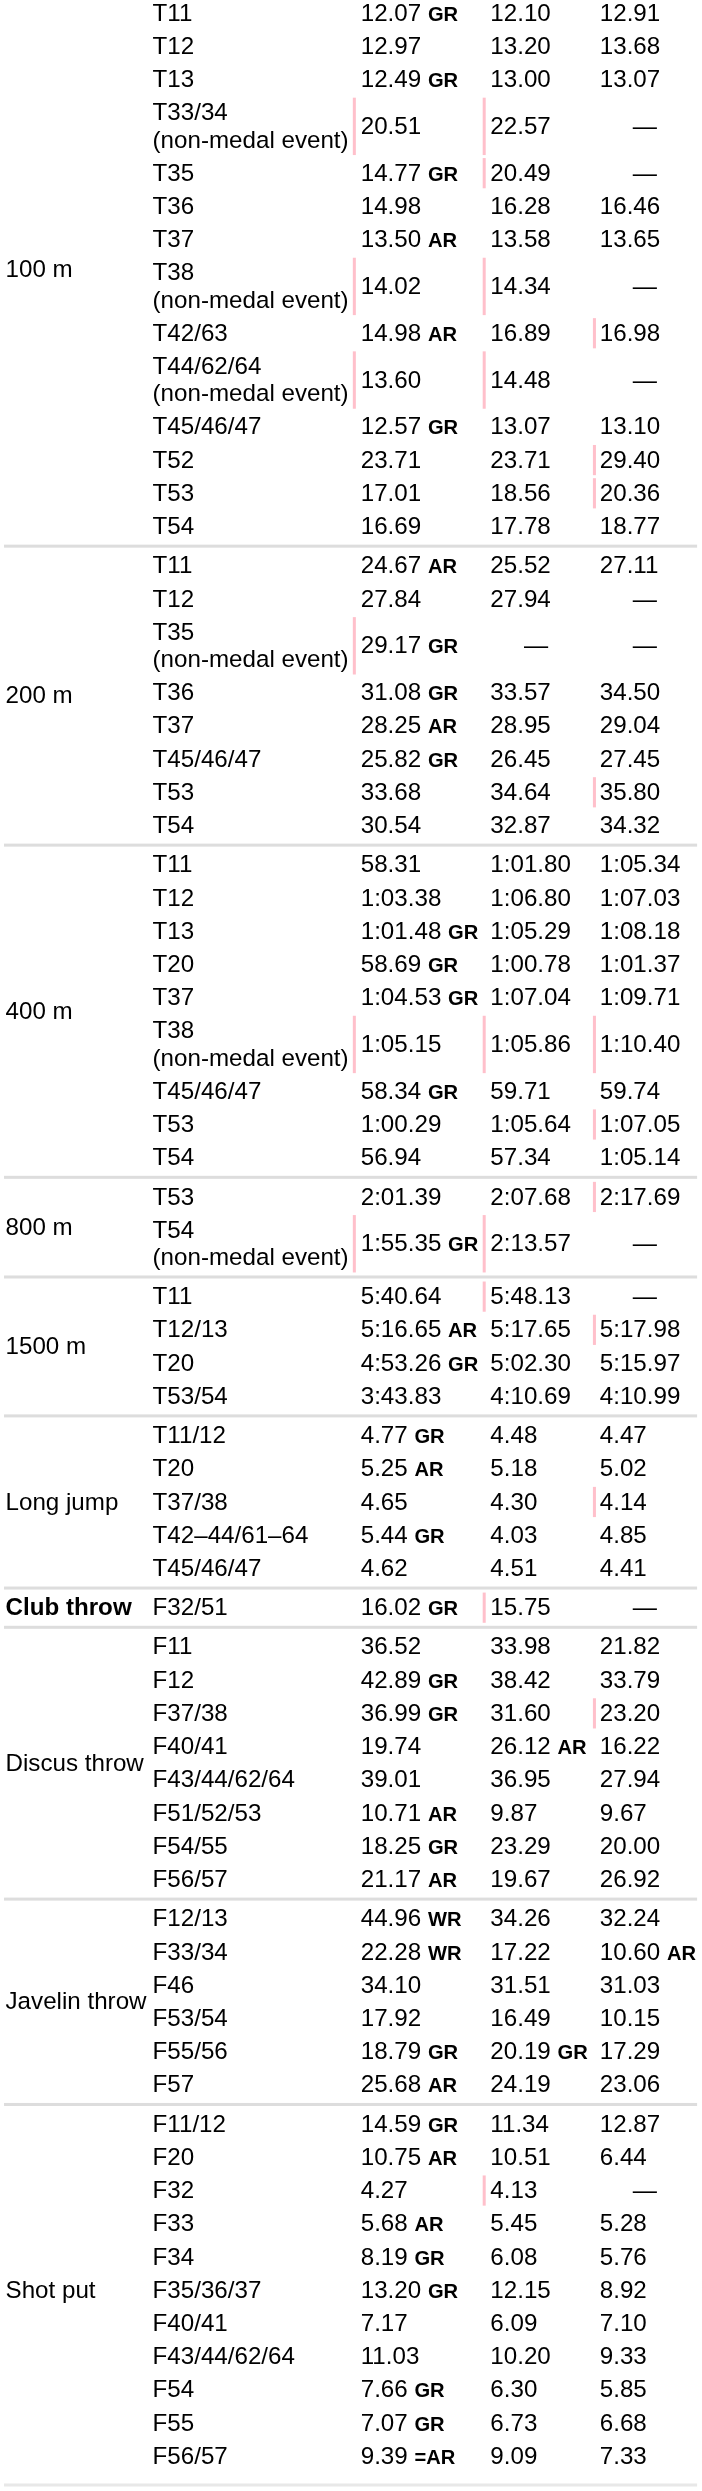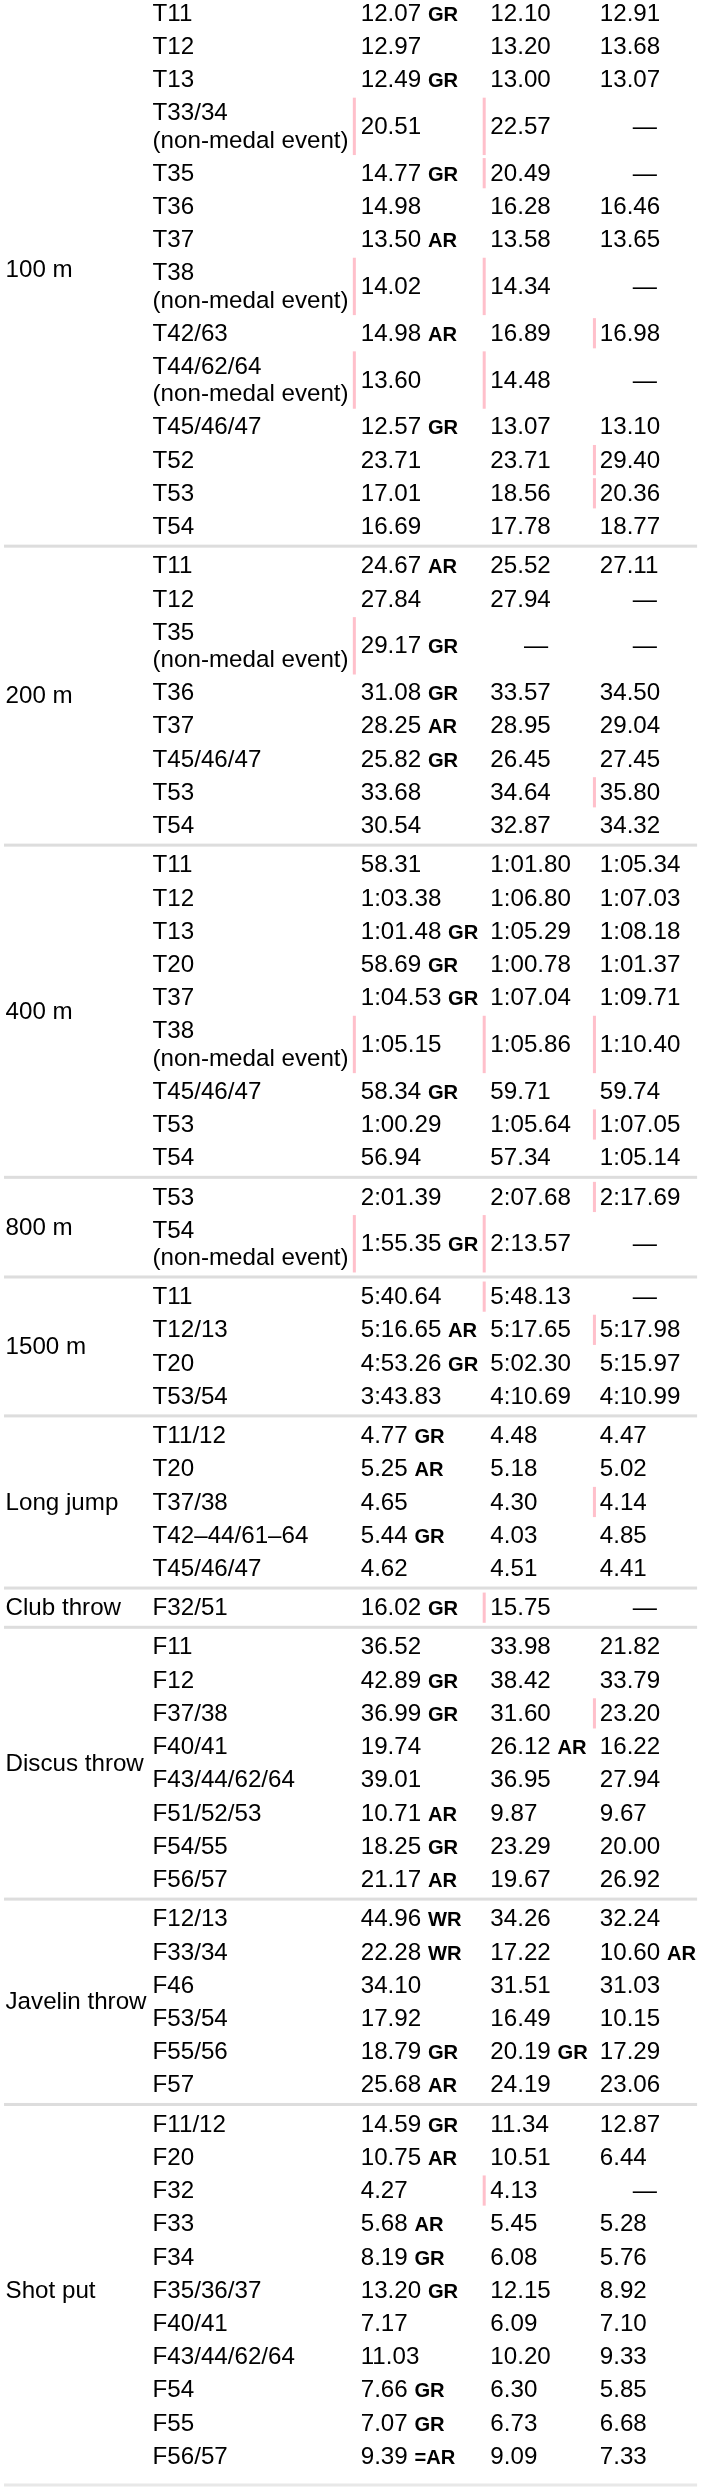(69, 1607) bold -> (63, 1607) normal
